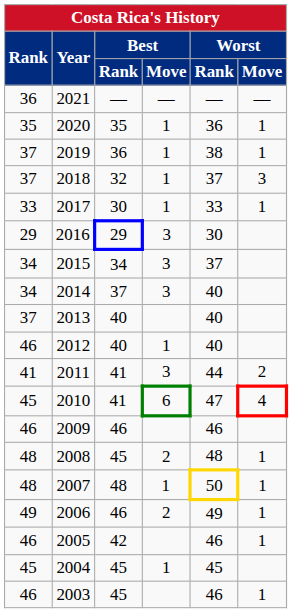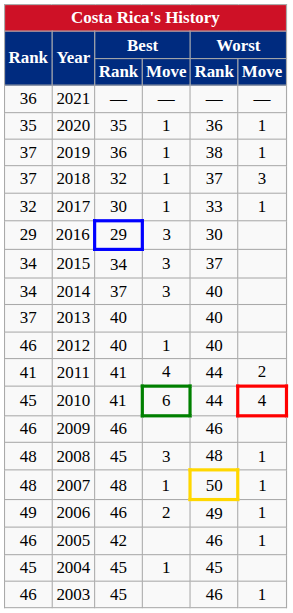(28, 206) 33 -> (28, 206) 32
(166, 371) 3 -> (166, 371) 4
(214, 400) 47 -> (214, 400) 44
(166, 456) 2 -> (166, 456) 3
